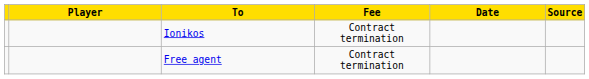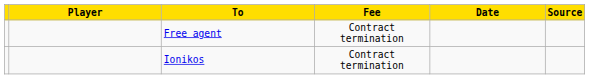rows swapped: (184, 33) <-> (193, 60)
